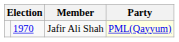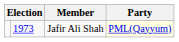(23, 28) 1970 -> (23, 28) 1973
